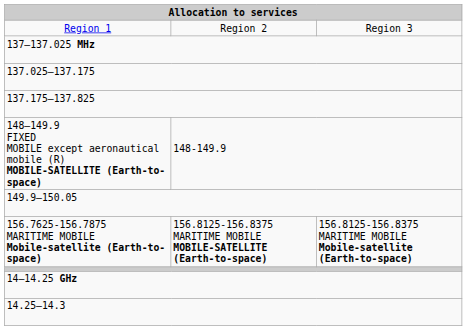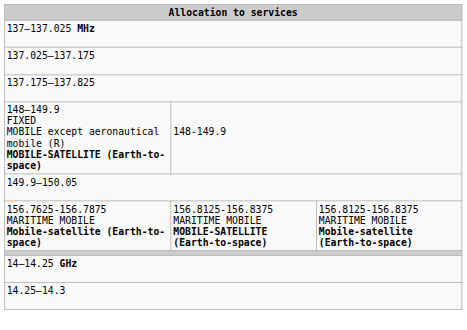- row: (88, 28)
